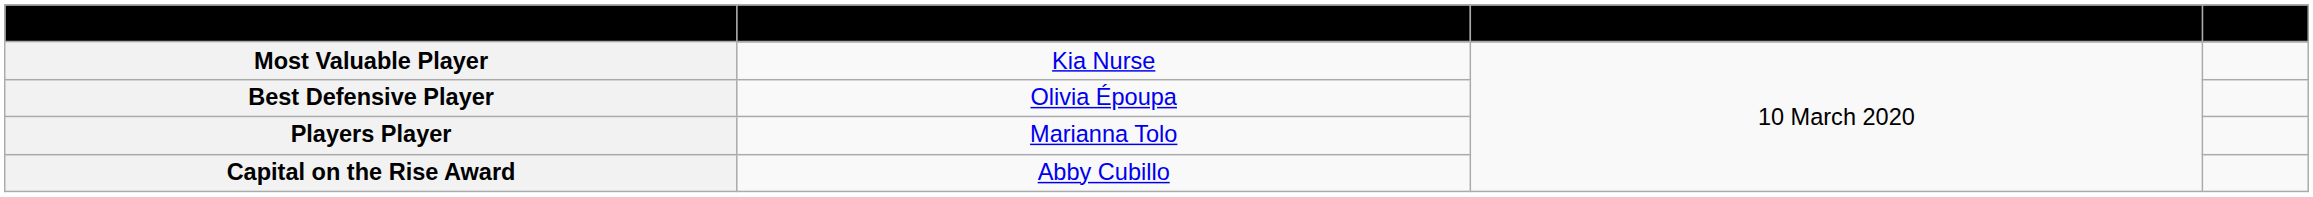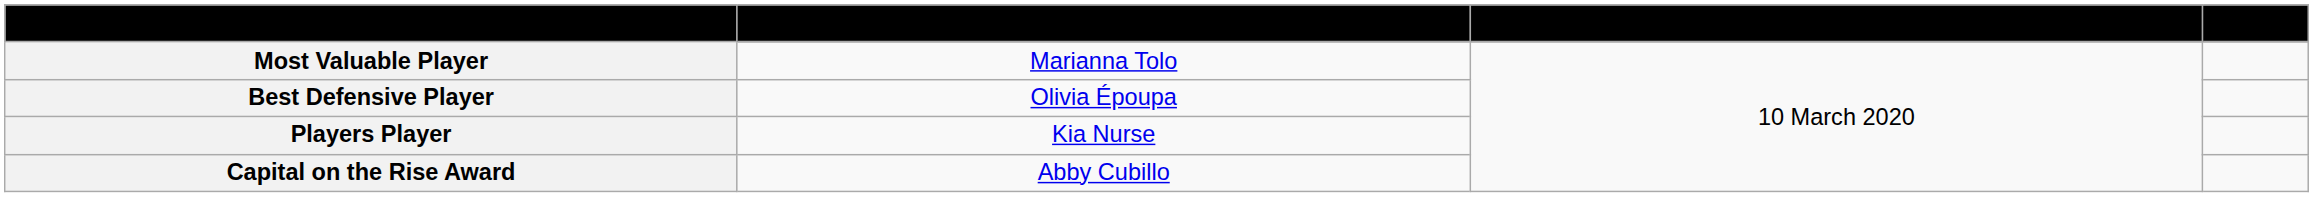(1104, 60) Kia Nurse -> (1104, 60) Marianna Tolo
(1104, 135) Marianna Tolo -> (1104, 135) Kia Nurse
